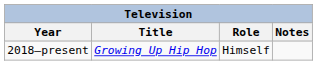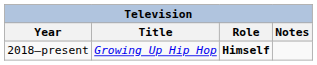(246, 51) normal -> (246, 51) bold
